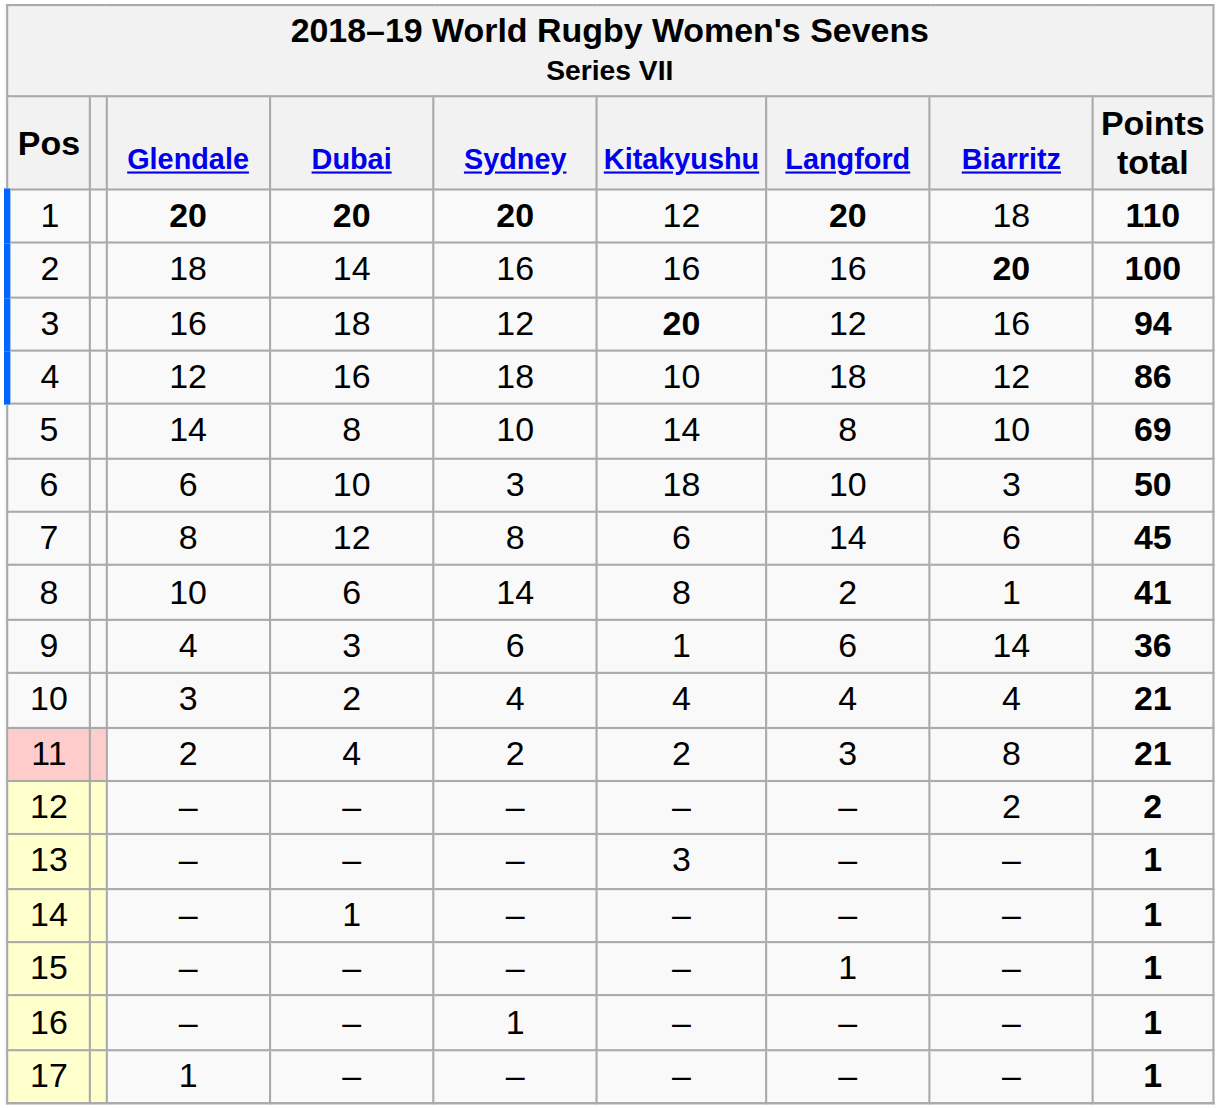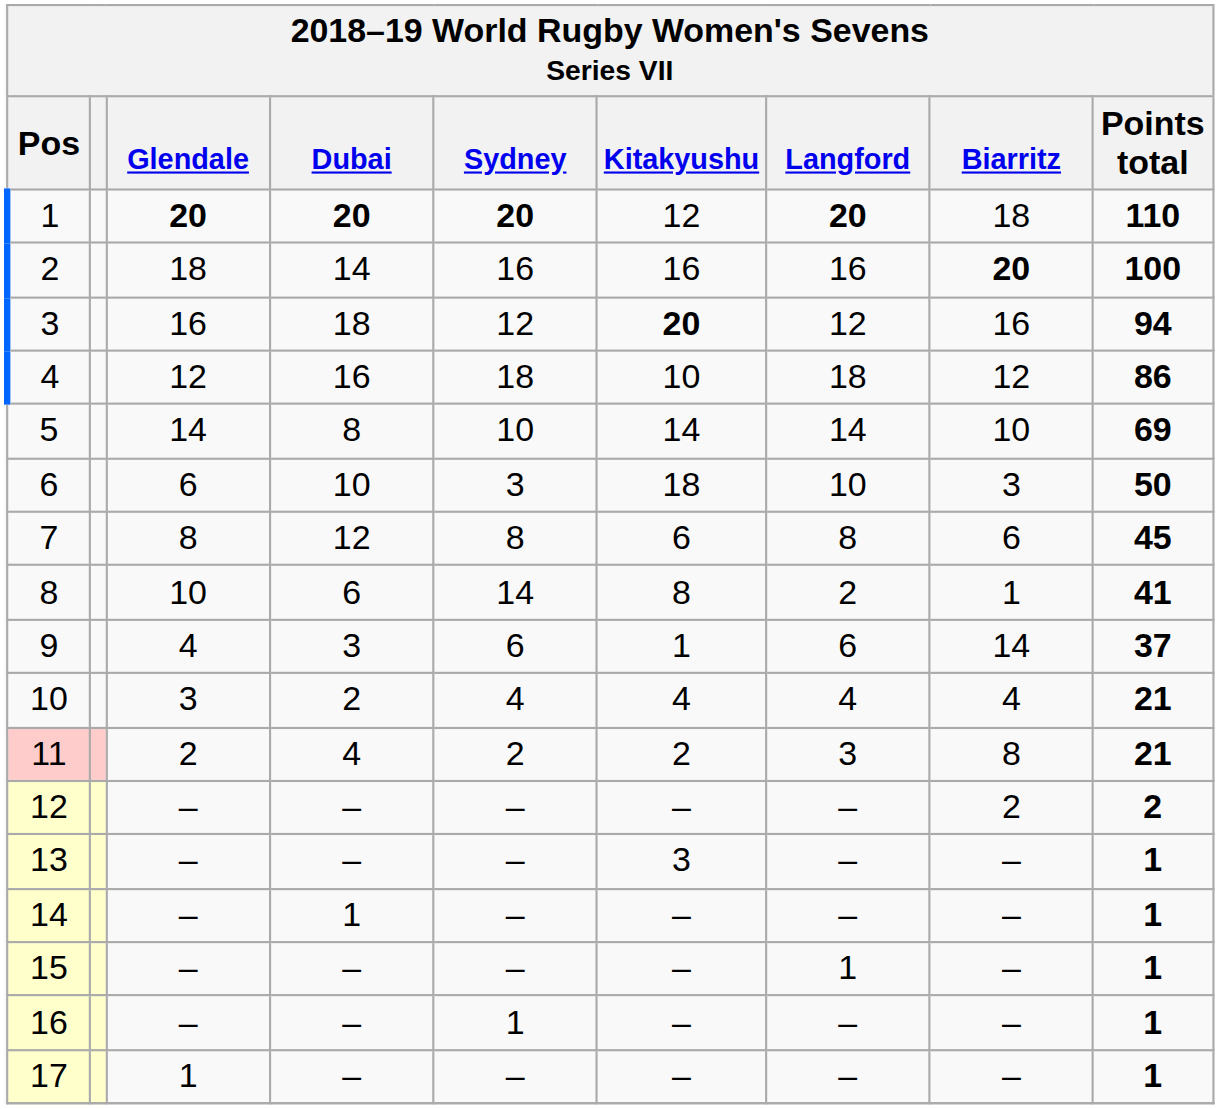(848, 430) 8 -> (848, 430) 14
(848, 538) 14 -> (848, 538) 8
(1153, 645) 36 -> (1153, 645) 37
